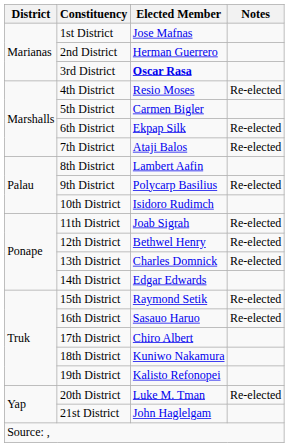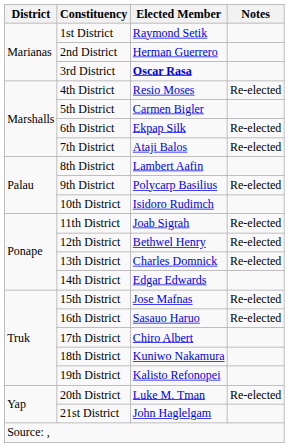(163, 33) Jose Mafnas -> (170, 33) Raymond Setik
(170, 299) Raymond Setik -> (163, 299) Jose Mafnas
